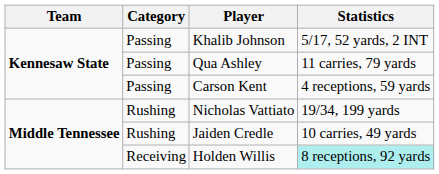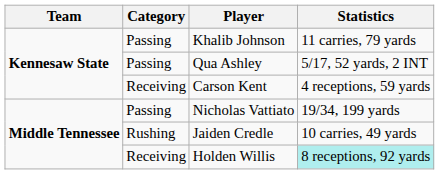(365, 40) 5/17, 52 yards, 2 INT -> (358, 40) 11 carries, 79 yards
(358, 63) 11 carries, 79 yards -> (365, 63) 5/17, 52 yards, 2 INT
(149, 86) Passing -> (156, 86) Receiving
(151, 110) Rushing -> (149, 110) Passing
